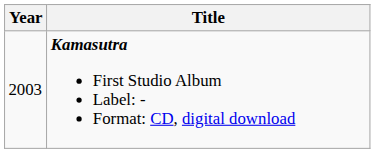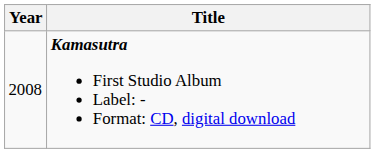(25, 89) 2003 -> (25, 89) 2008
